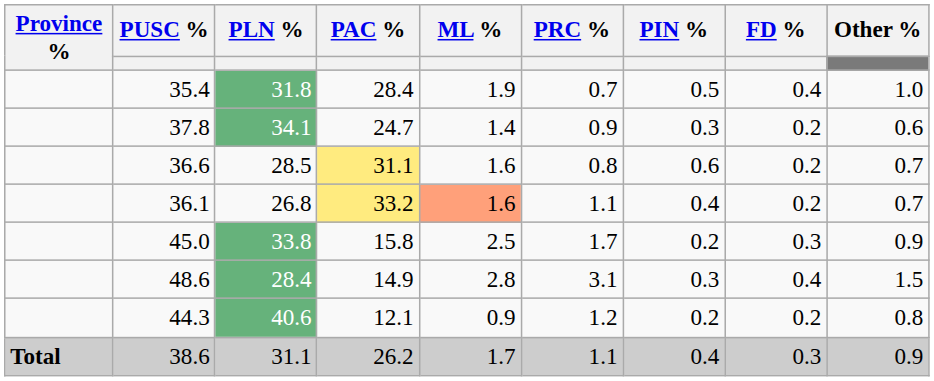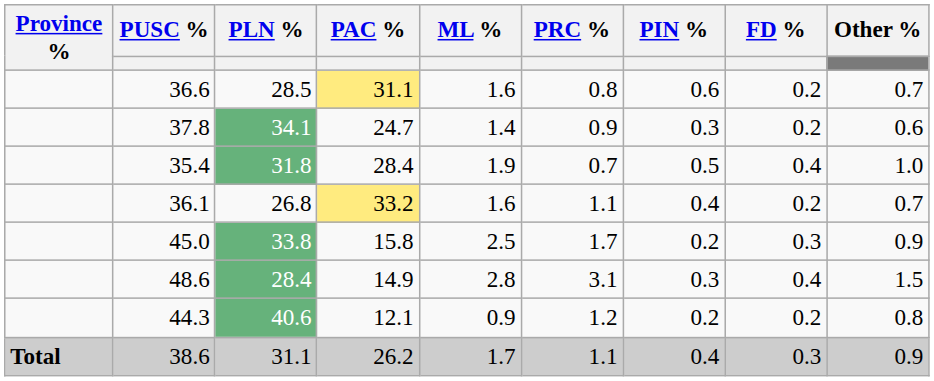rows swapped: (190, 165) <-> (190, 89)
(501, 203) lightsalmon background -> (501, 203) no background
